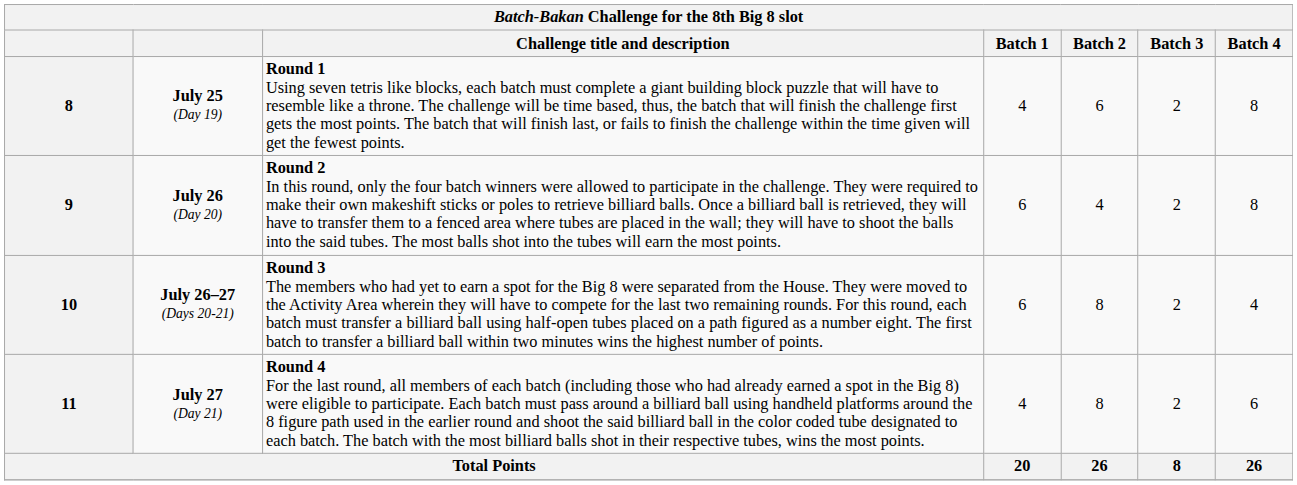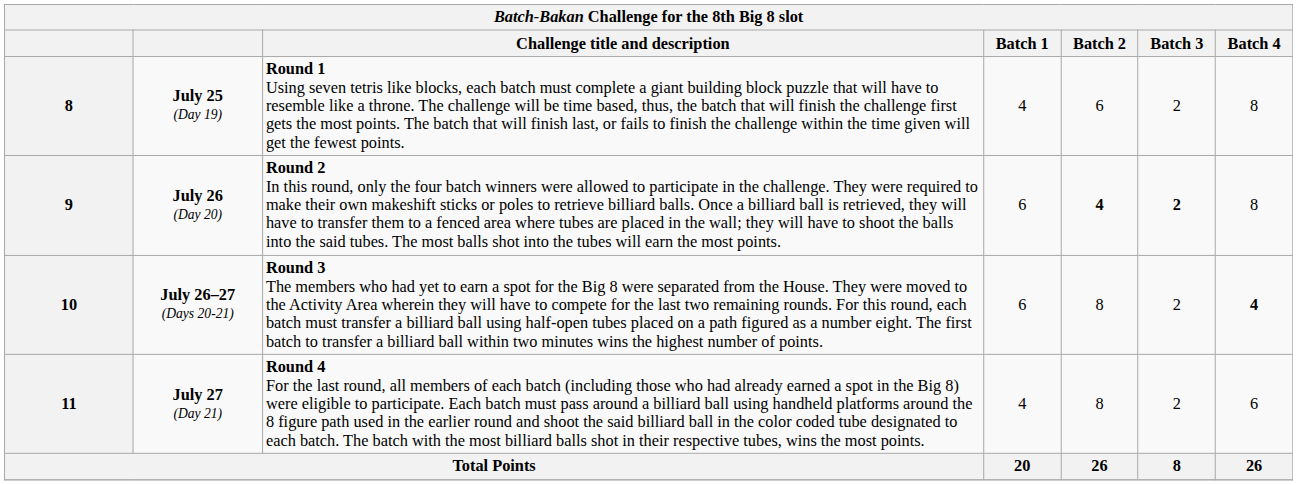(1100, 205) normal -> (1100, 205) bold
(1177, 205) normal -> (1177, 205) bold
(1254, 304) normal -> (1254, 304) bold
